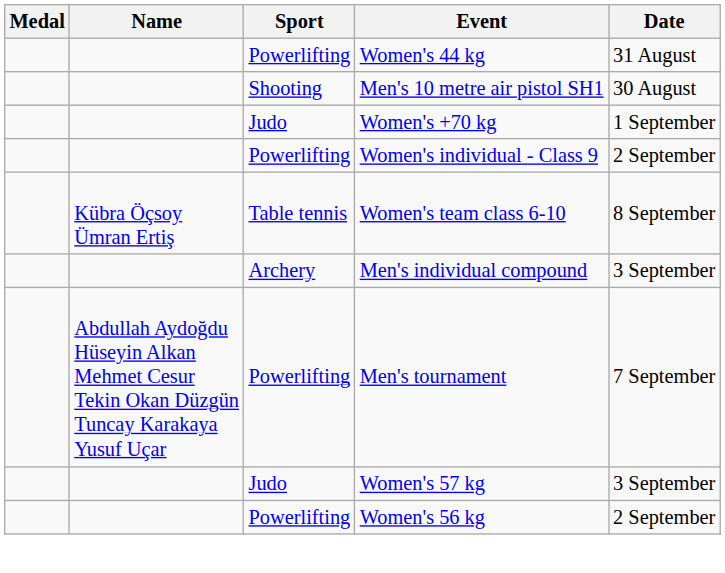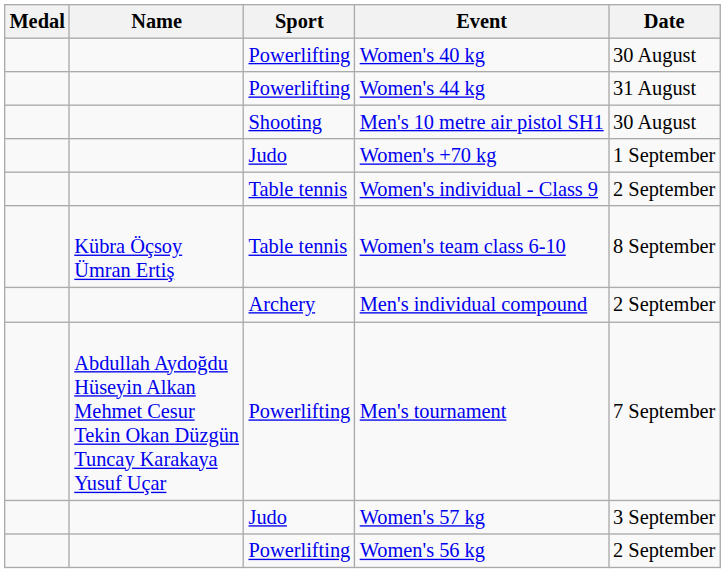+ row: (422, 55)
(299, 155) Powerlifting -> (298, 189) Table tennis
(664, 271) 3 September -> (664, 304) 2 September
